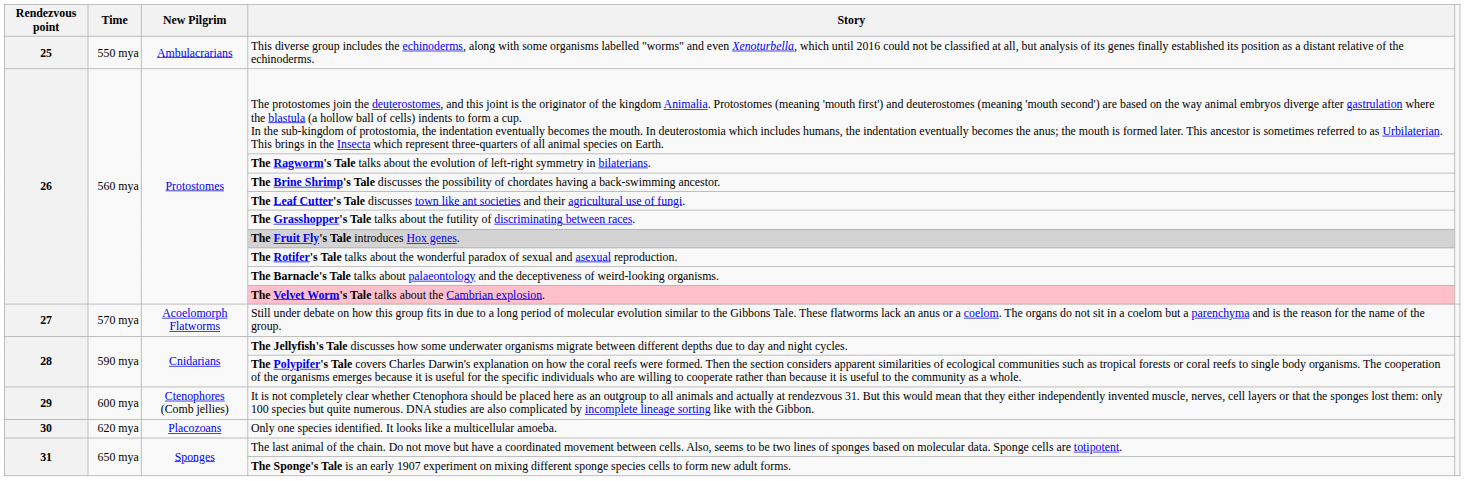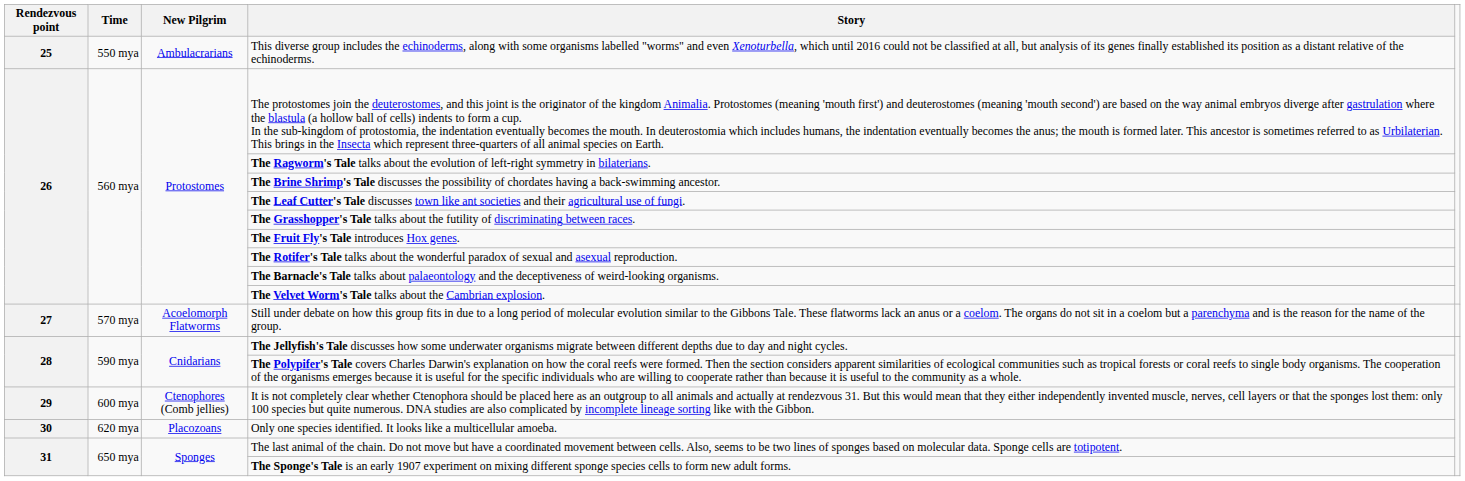(355, 238) lightgrey background -> (355, 238) no background
(398, 294) pink background -> (398, 294) no background
